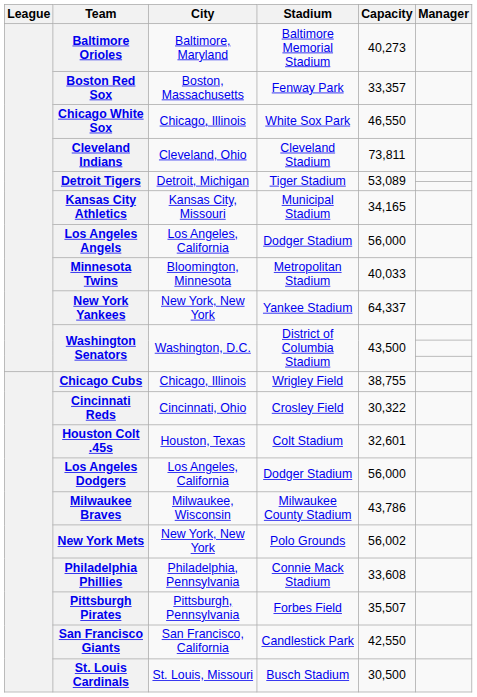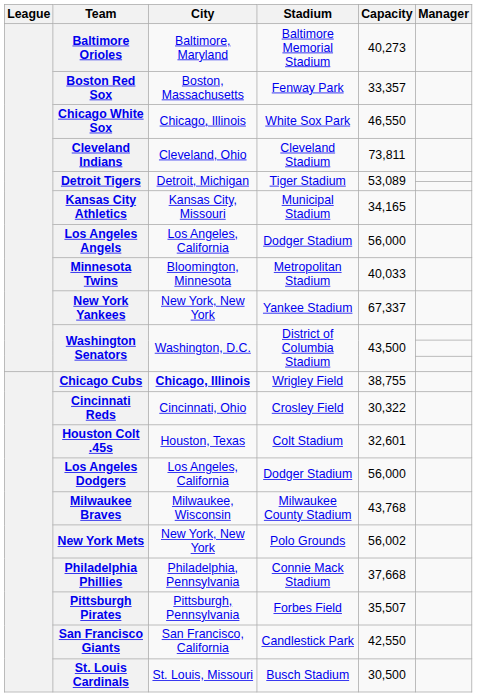(387, 307) 64,337 -> (387, 307) 67,337
(203, 381) normal -> (203, 381) bold
(387, 508) 43,786 -> (387, 508) 43,768
(387, 575) 33,608 -> (387, 575) 37,668
